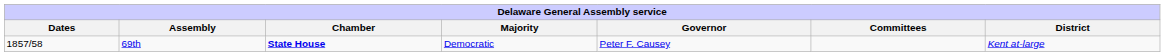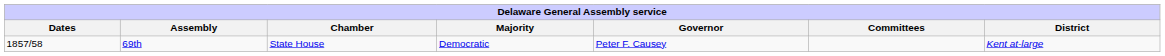(297, 43) bold -> (297, 43) normal
